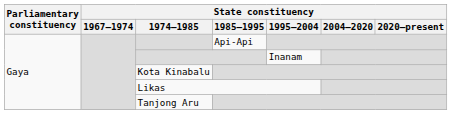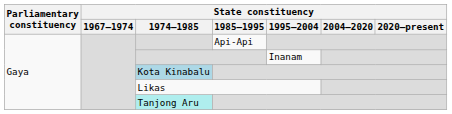(174, 72) no background -> (174, 72) lightblue background
(168, 102) no background -> (168, 102) paleturquoise background
